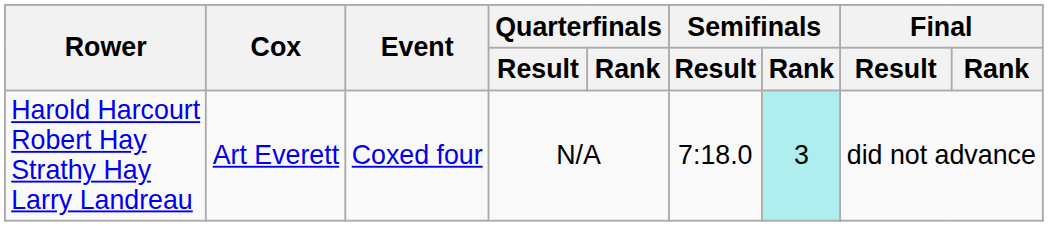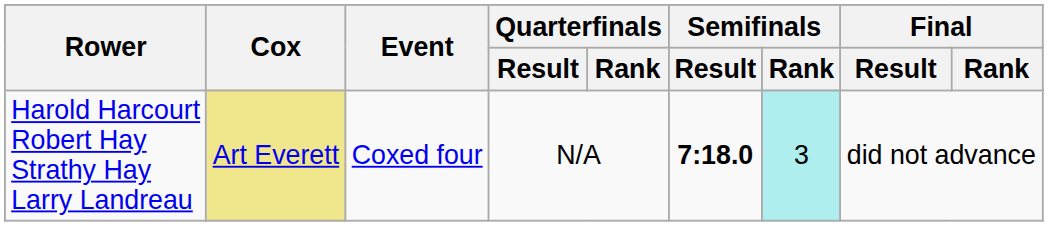(276, 156) no background -> (276, 156) khaki background
(715, 156) normal -> (715, 156) bold
